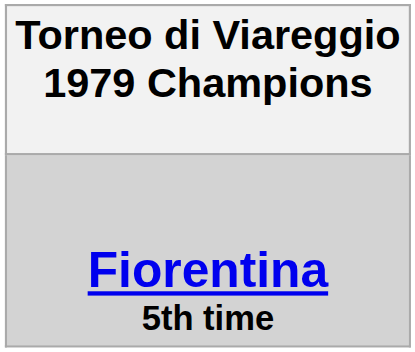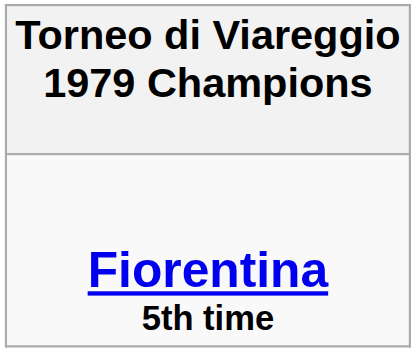(208, 288) lightgrey background -> (208, 288) no background
